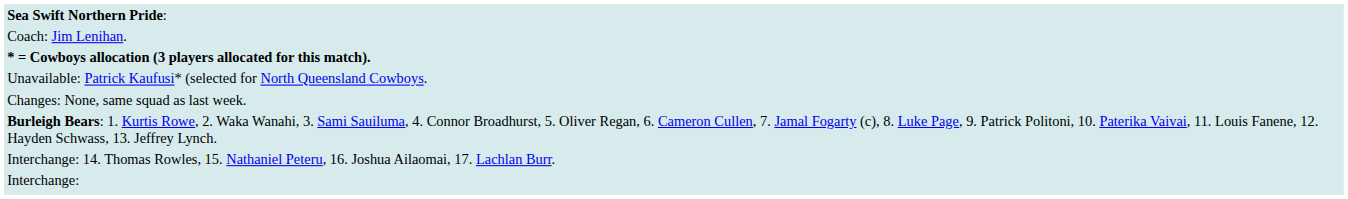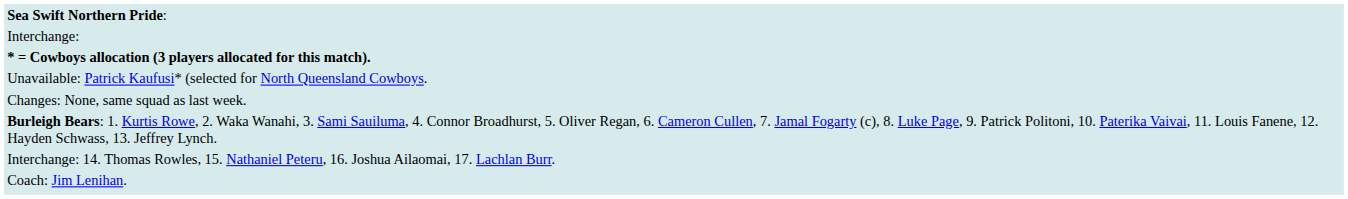(67, 36) Coach: Jim Lenihan. -> (43, 36) Interchange:
(43, 180) Interchange: -> (67, 180) Coach: Jim Lenihan.
